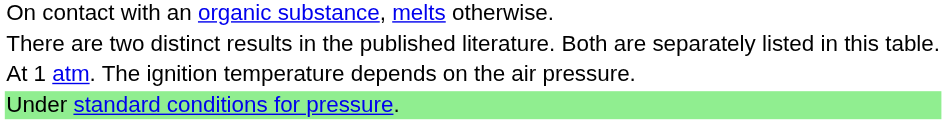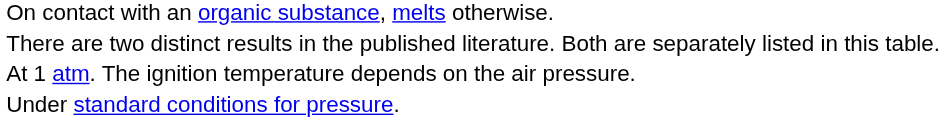(203, 104) lightgreen background -> (203, 104) no background
